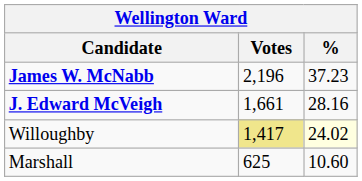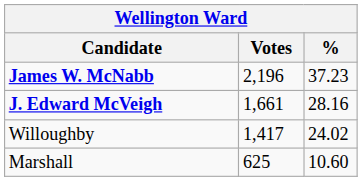(263, 133) khaki background -> (263, 133) no background
(328, 133) lightyellow background -> (328, 133) no background
